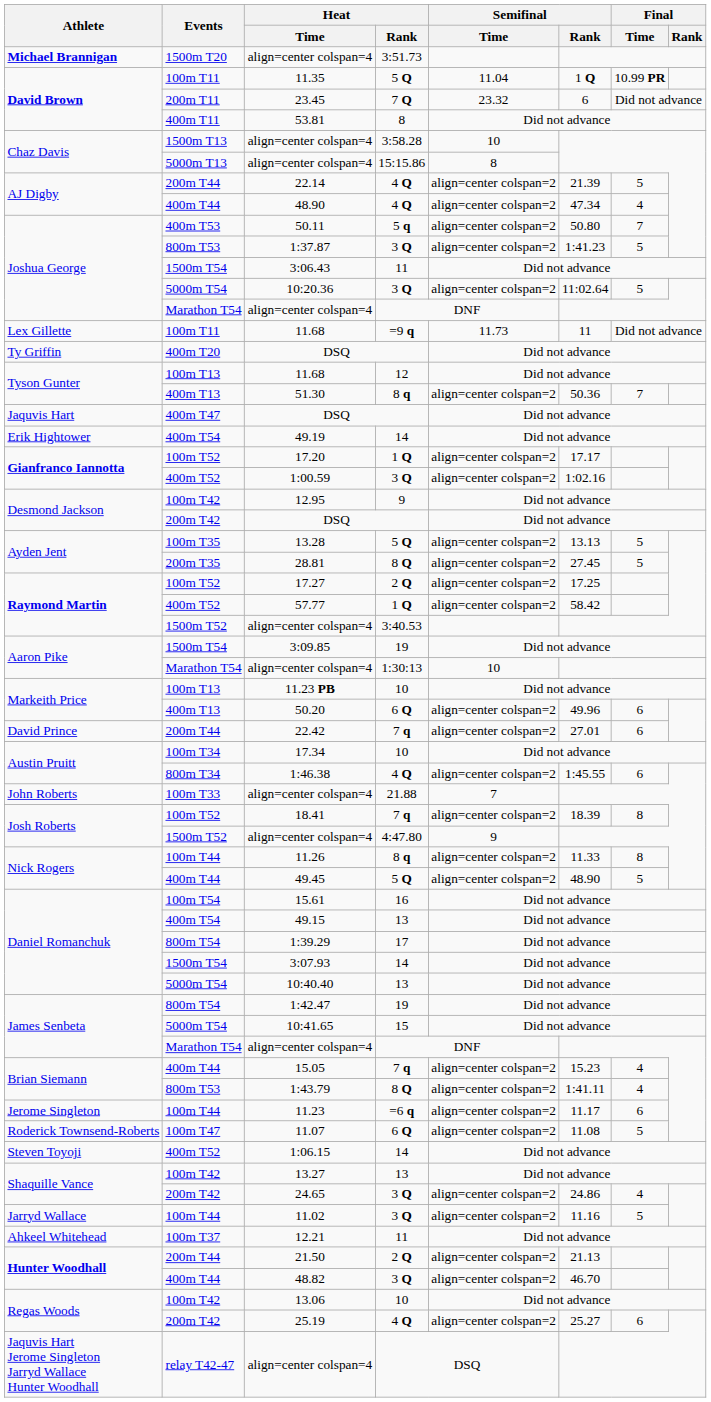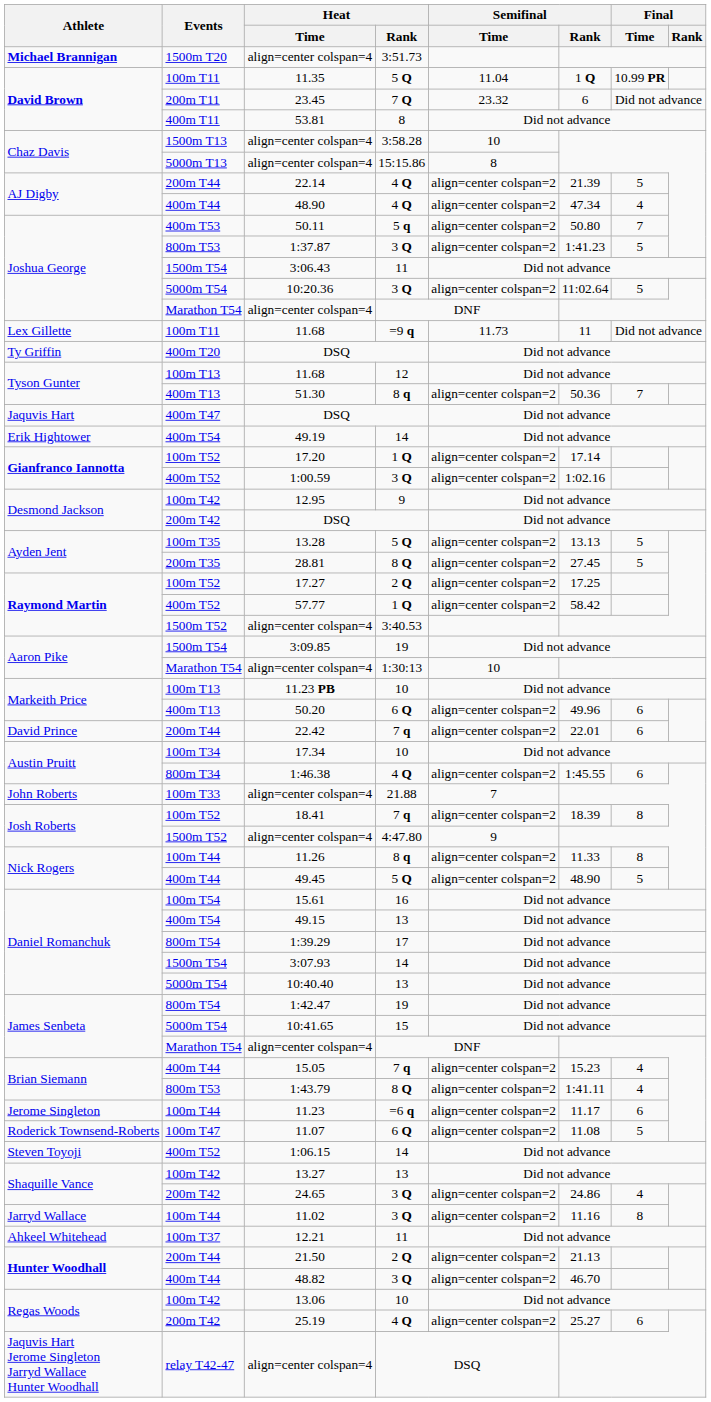(585, 457) 17.17 -> (585, 457) 17.14
(585, 731) 27.01 -> (585, 731) 22.01
(640, 1215) 5 -> (640, 1215) 8
